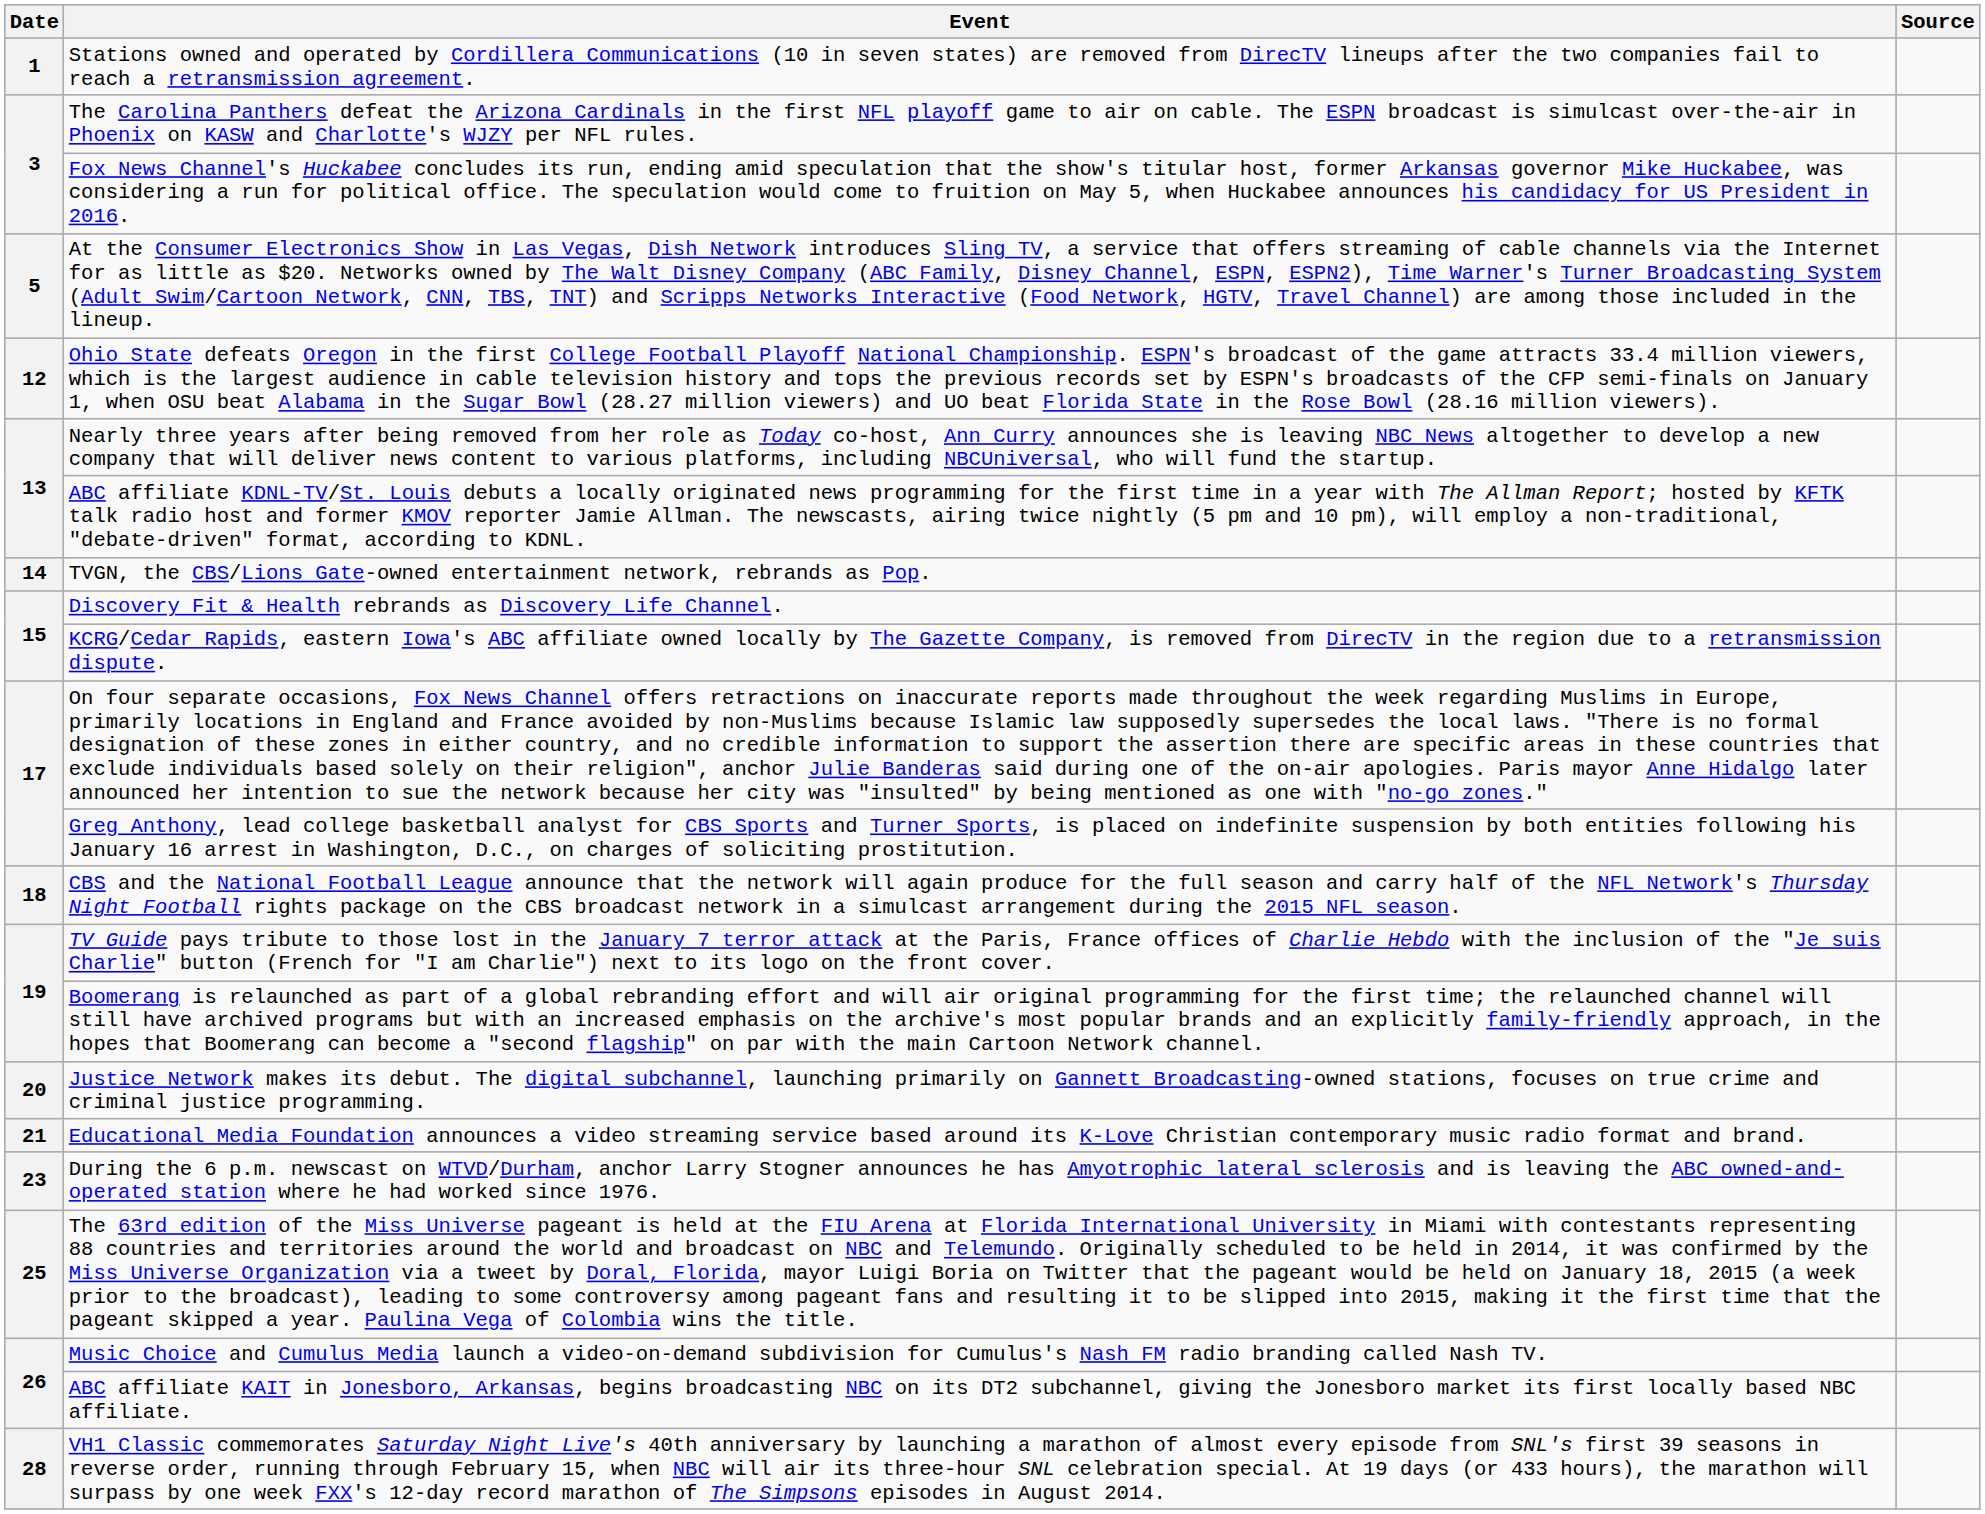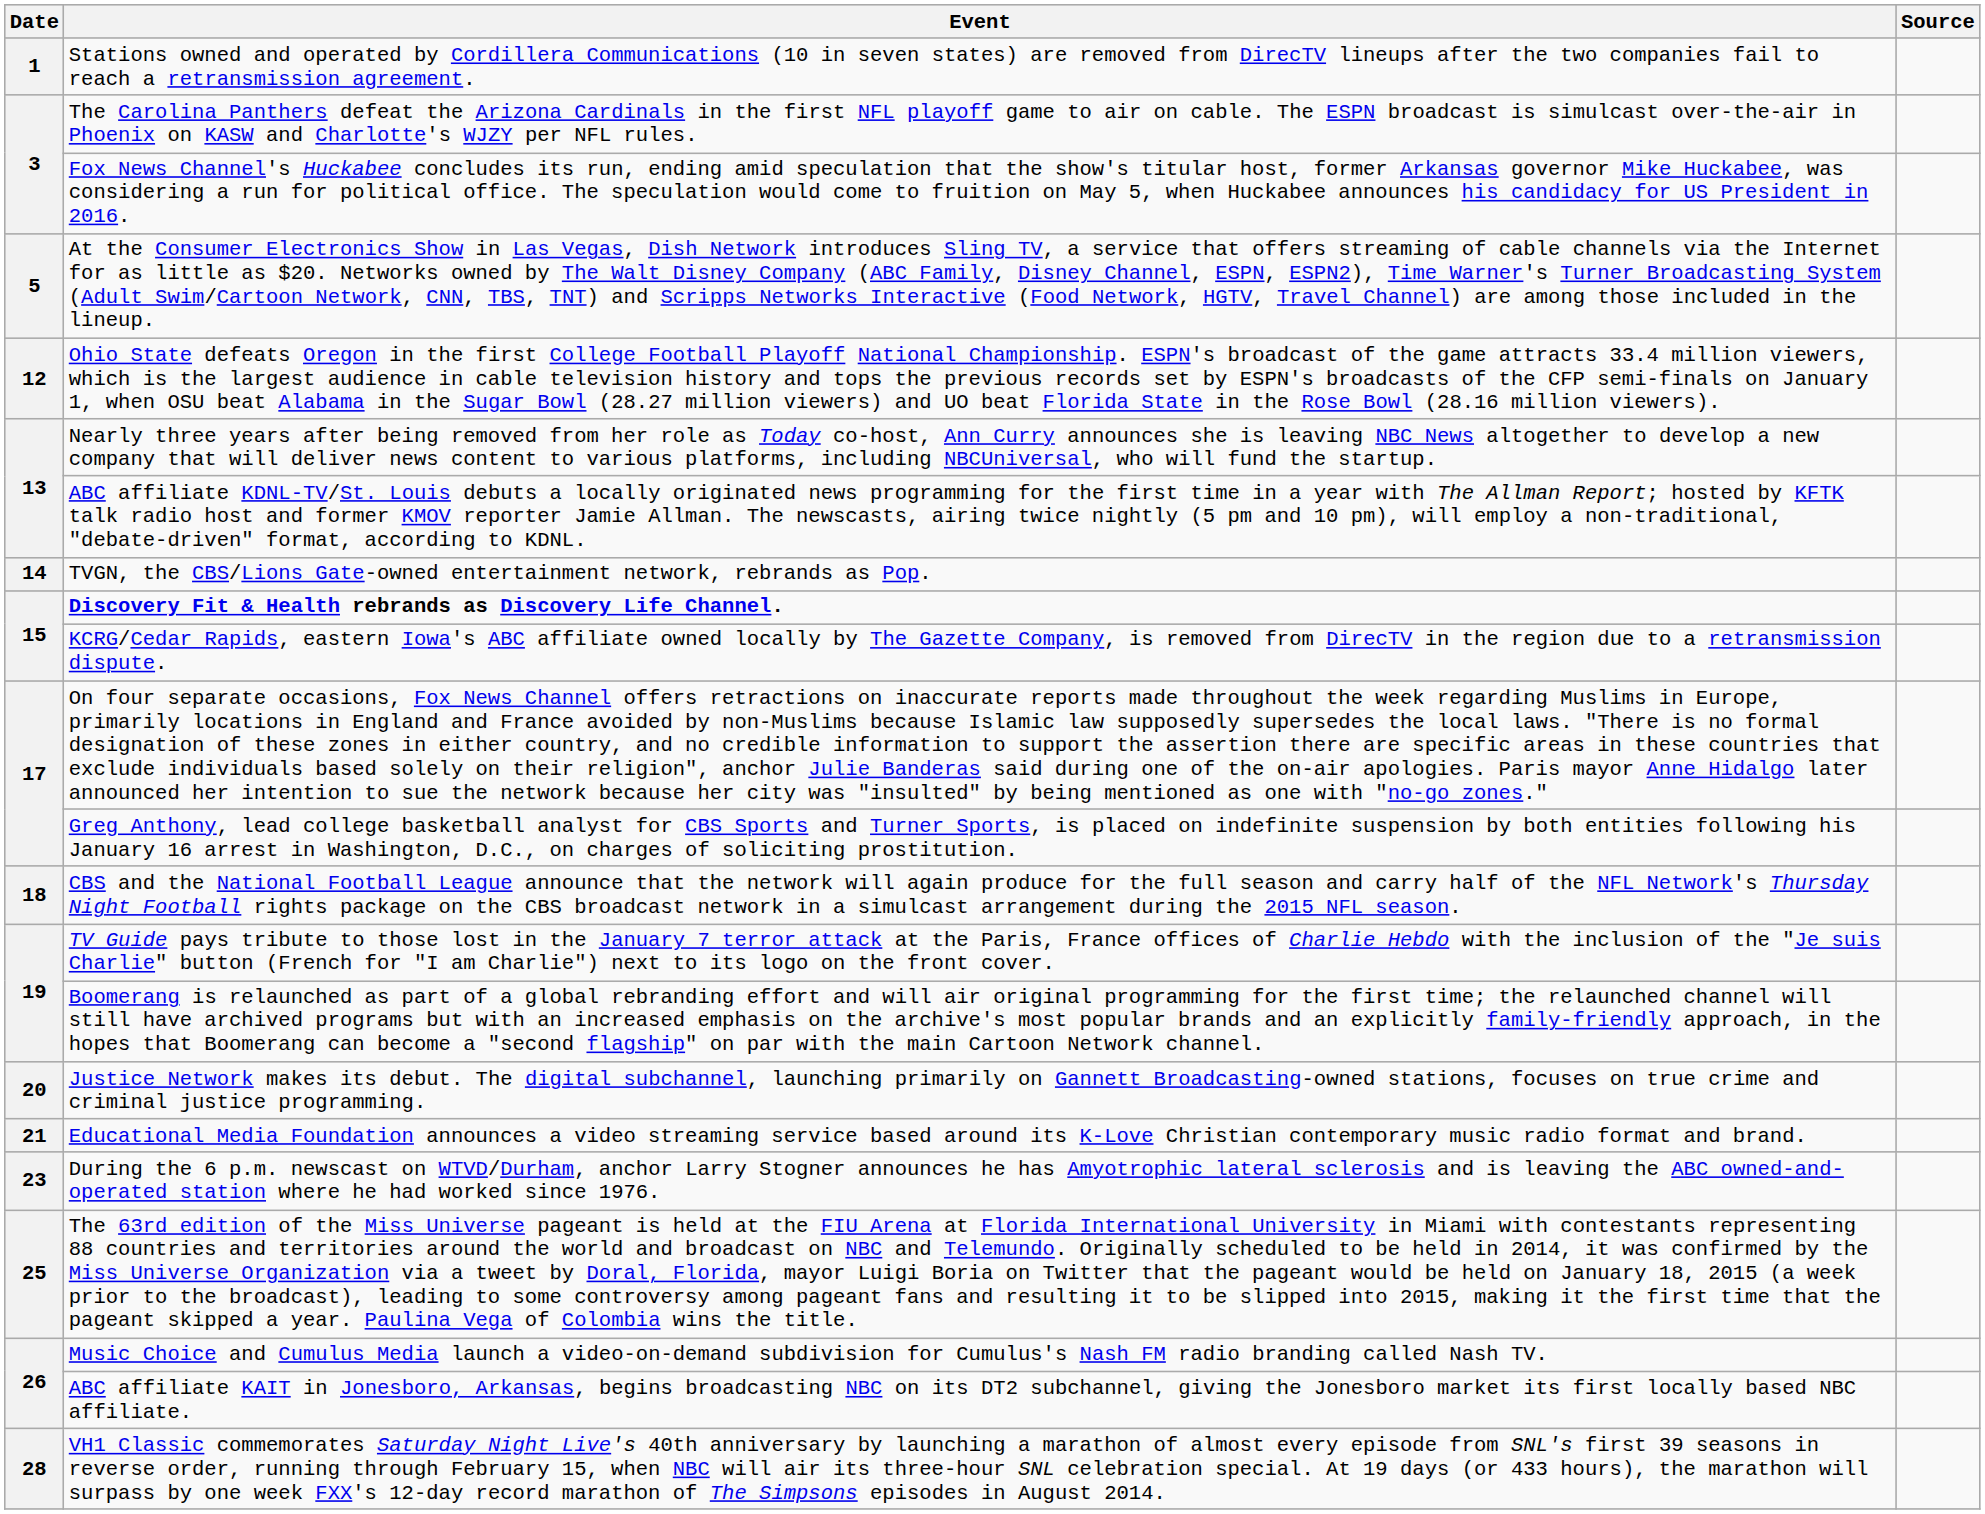(426, 607) normal -> (426, 607) bold
